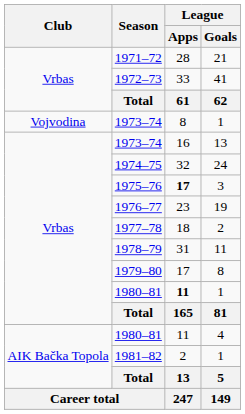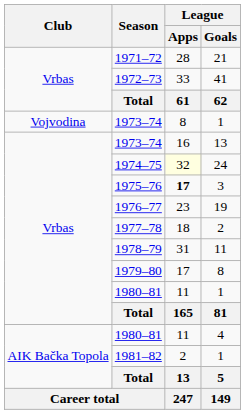(183, 164) no background -> (183, 164) lightyellow background
(183, 292) bold -> (183, 292) normal
